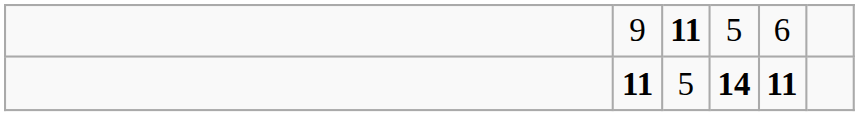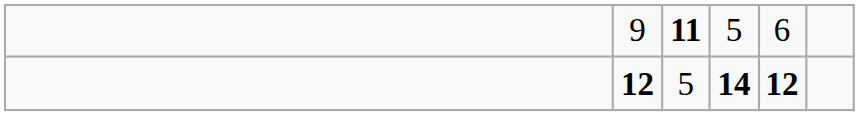(638, 82) 11 -> (638, 82) 12
(782, 82) 11 -> (782, 82) 12
